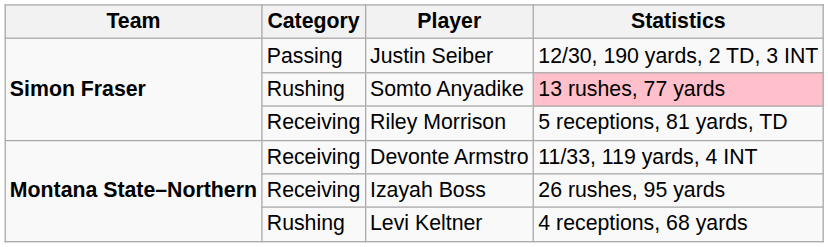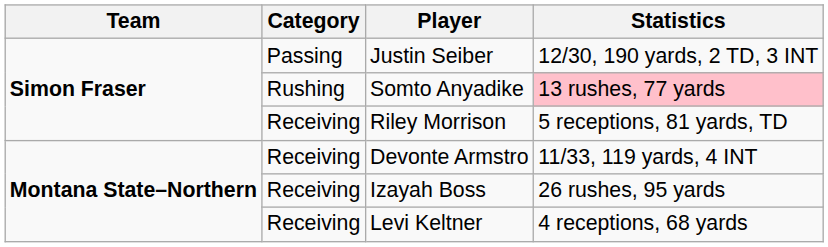(306, 224) Rushing -> (314, 224) Receiving
